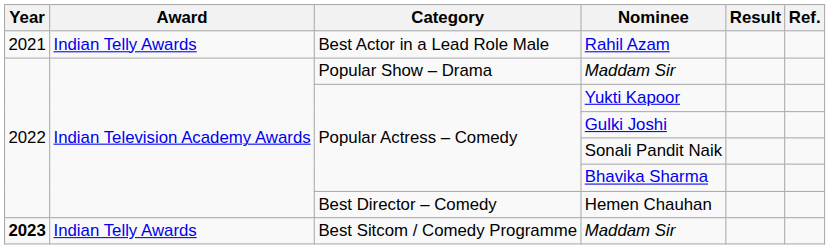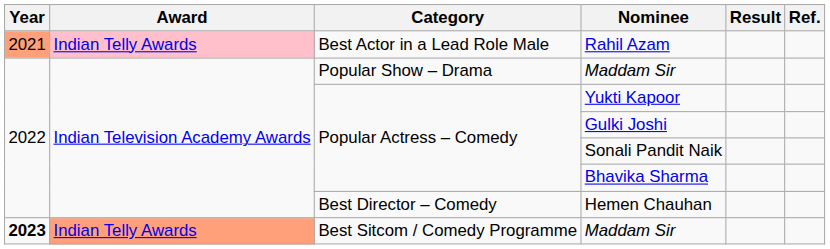(27, 44) no background -> (27, 44) lightsalmon background
(125, 44) no background -> (125, 44) pink background
(125, 230) no background -> (125, 230) lightsalmon background
